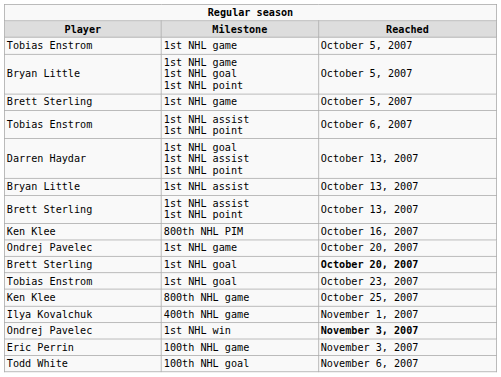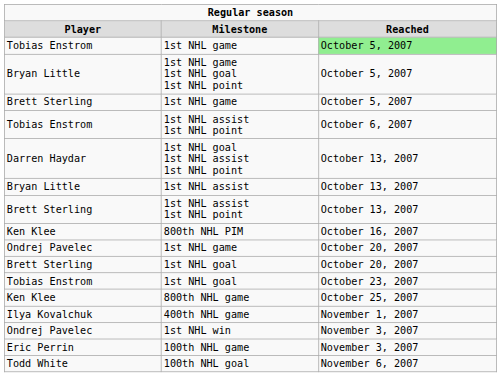(367, 46) no background -> (367, 46) lightgreen background
(370, 265) bold -> (370, 265) normal
(370, 331) bold -> (370, 331) normal
